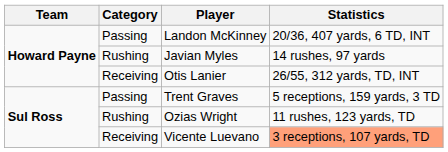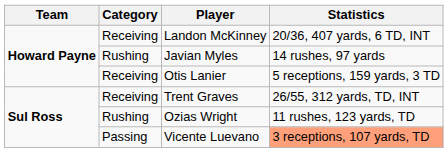(125, 35) Passing -> (130, 35) Receiving
(346, 76) 26/55, 312 yards, TD, INT -> (356, 76) 5 receptions, 159 yards, 3 TD
(125, 96) Passing -> (130, 96) Receiving
(356, 96) 5 receptions, 159 yards, 3 TD -> (346, 96) 26/55, 312 yards, TD, INT
(130, 137) Receiving -> (125, 137) Passing
